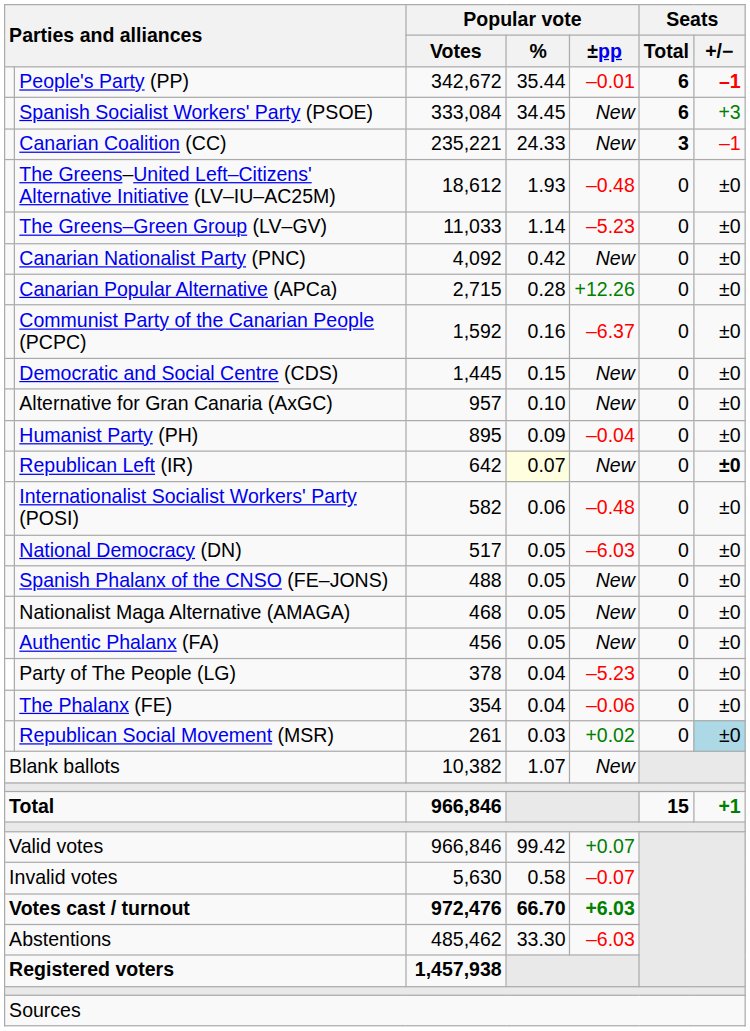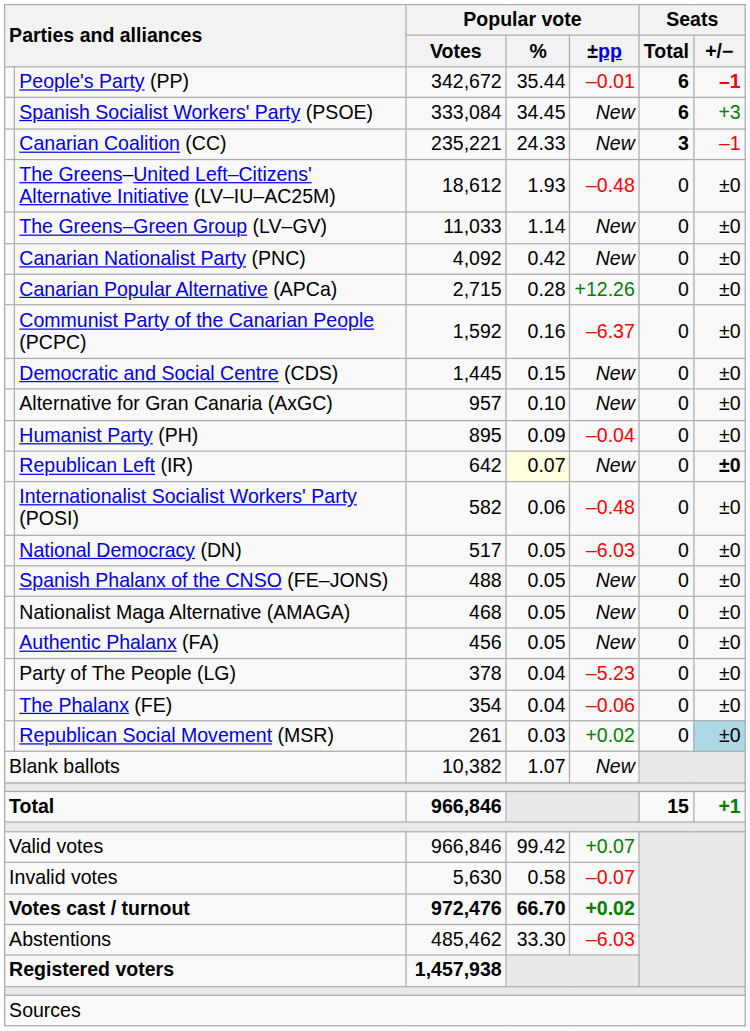(610, 227) –5.23 -> (615, 227) New
(610, 908) +6.03 -> (610, 908) +0.02
